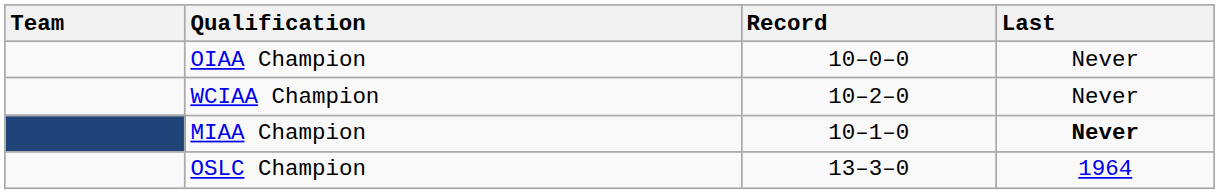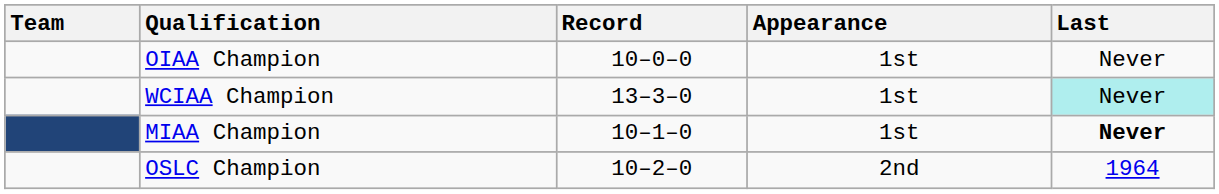+ column: (820, 23)
(869, 97) 10–2–0 -> (652, 97) 13–3–0
(1105, 97) no background -> (1133, 97) paleturquoise background
(869, 170) 13–3–0 -> (652, 170) 10–2–0
